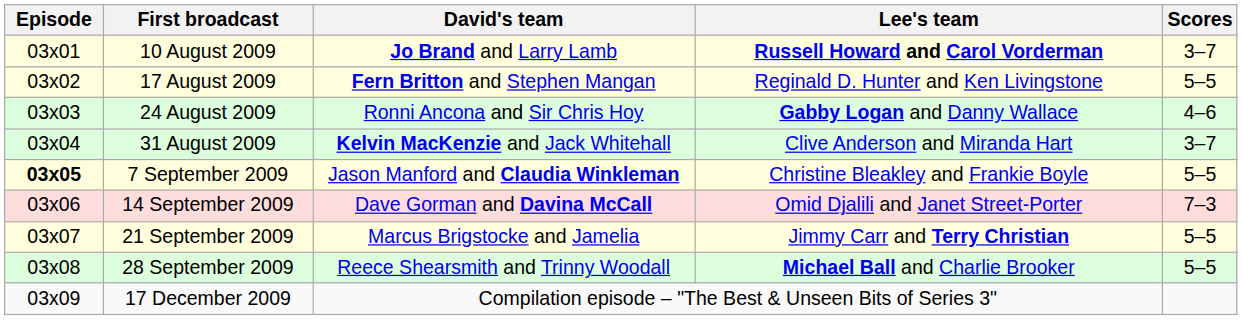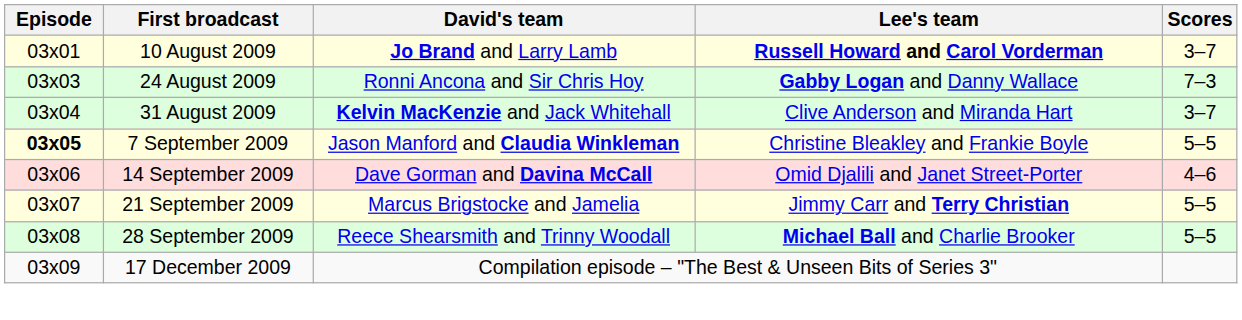- row: (208, 81)
(1200, 112) 4–6 -> (1200, 81) 7–3
(1200, 205) 7–3 -> (1200, 174) 4–6
